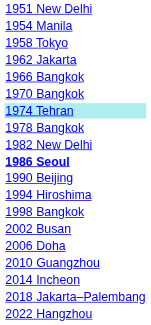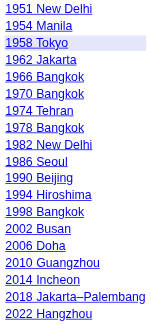(37, 43) no background -> (37, 43) lavender background
(39, 110) paleturquoise background -> (39, 110) no background
(37, 161) bold -> (36, 161) normal
